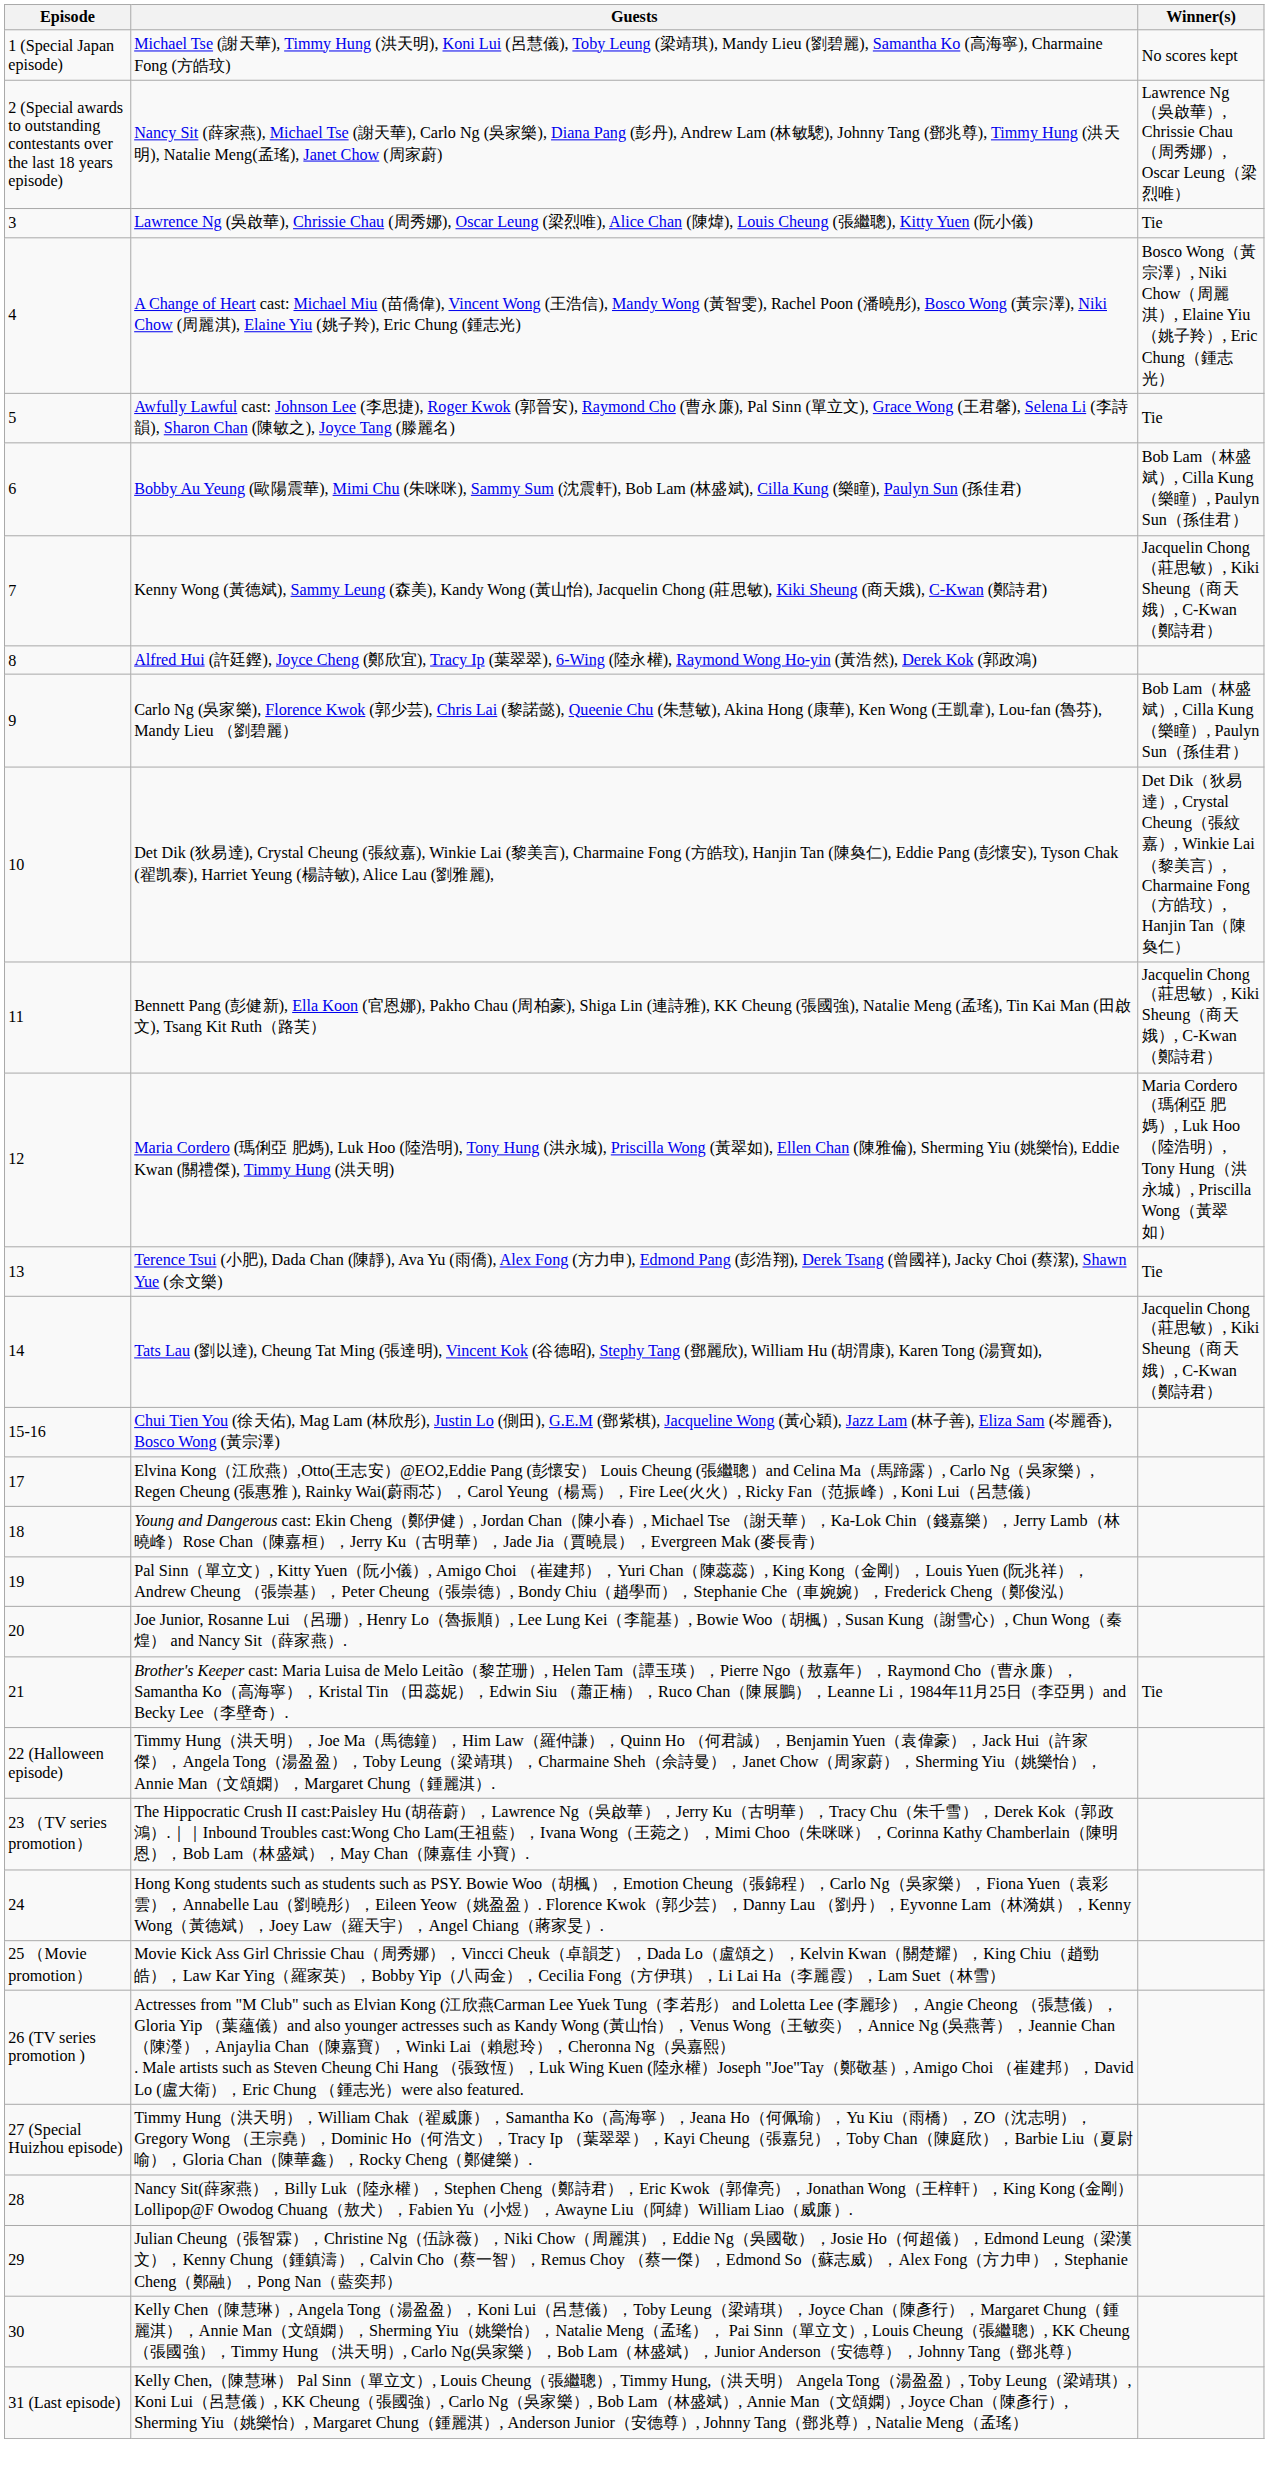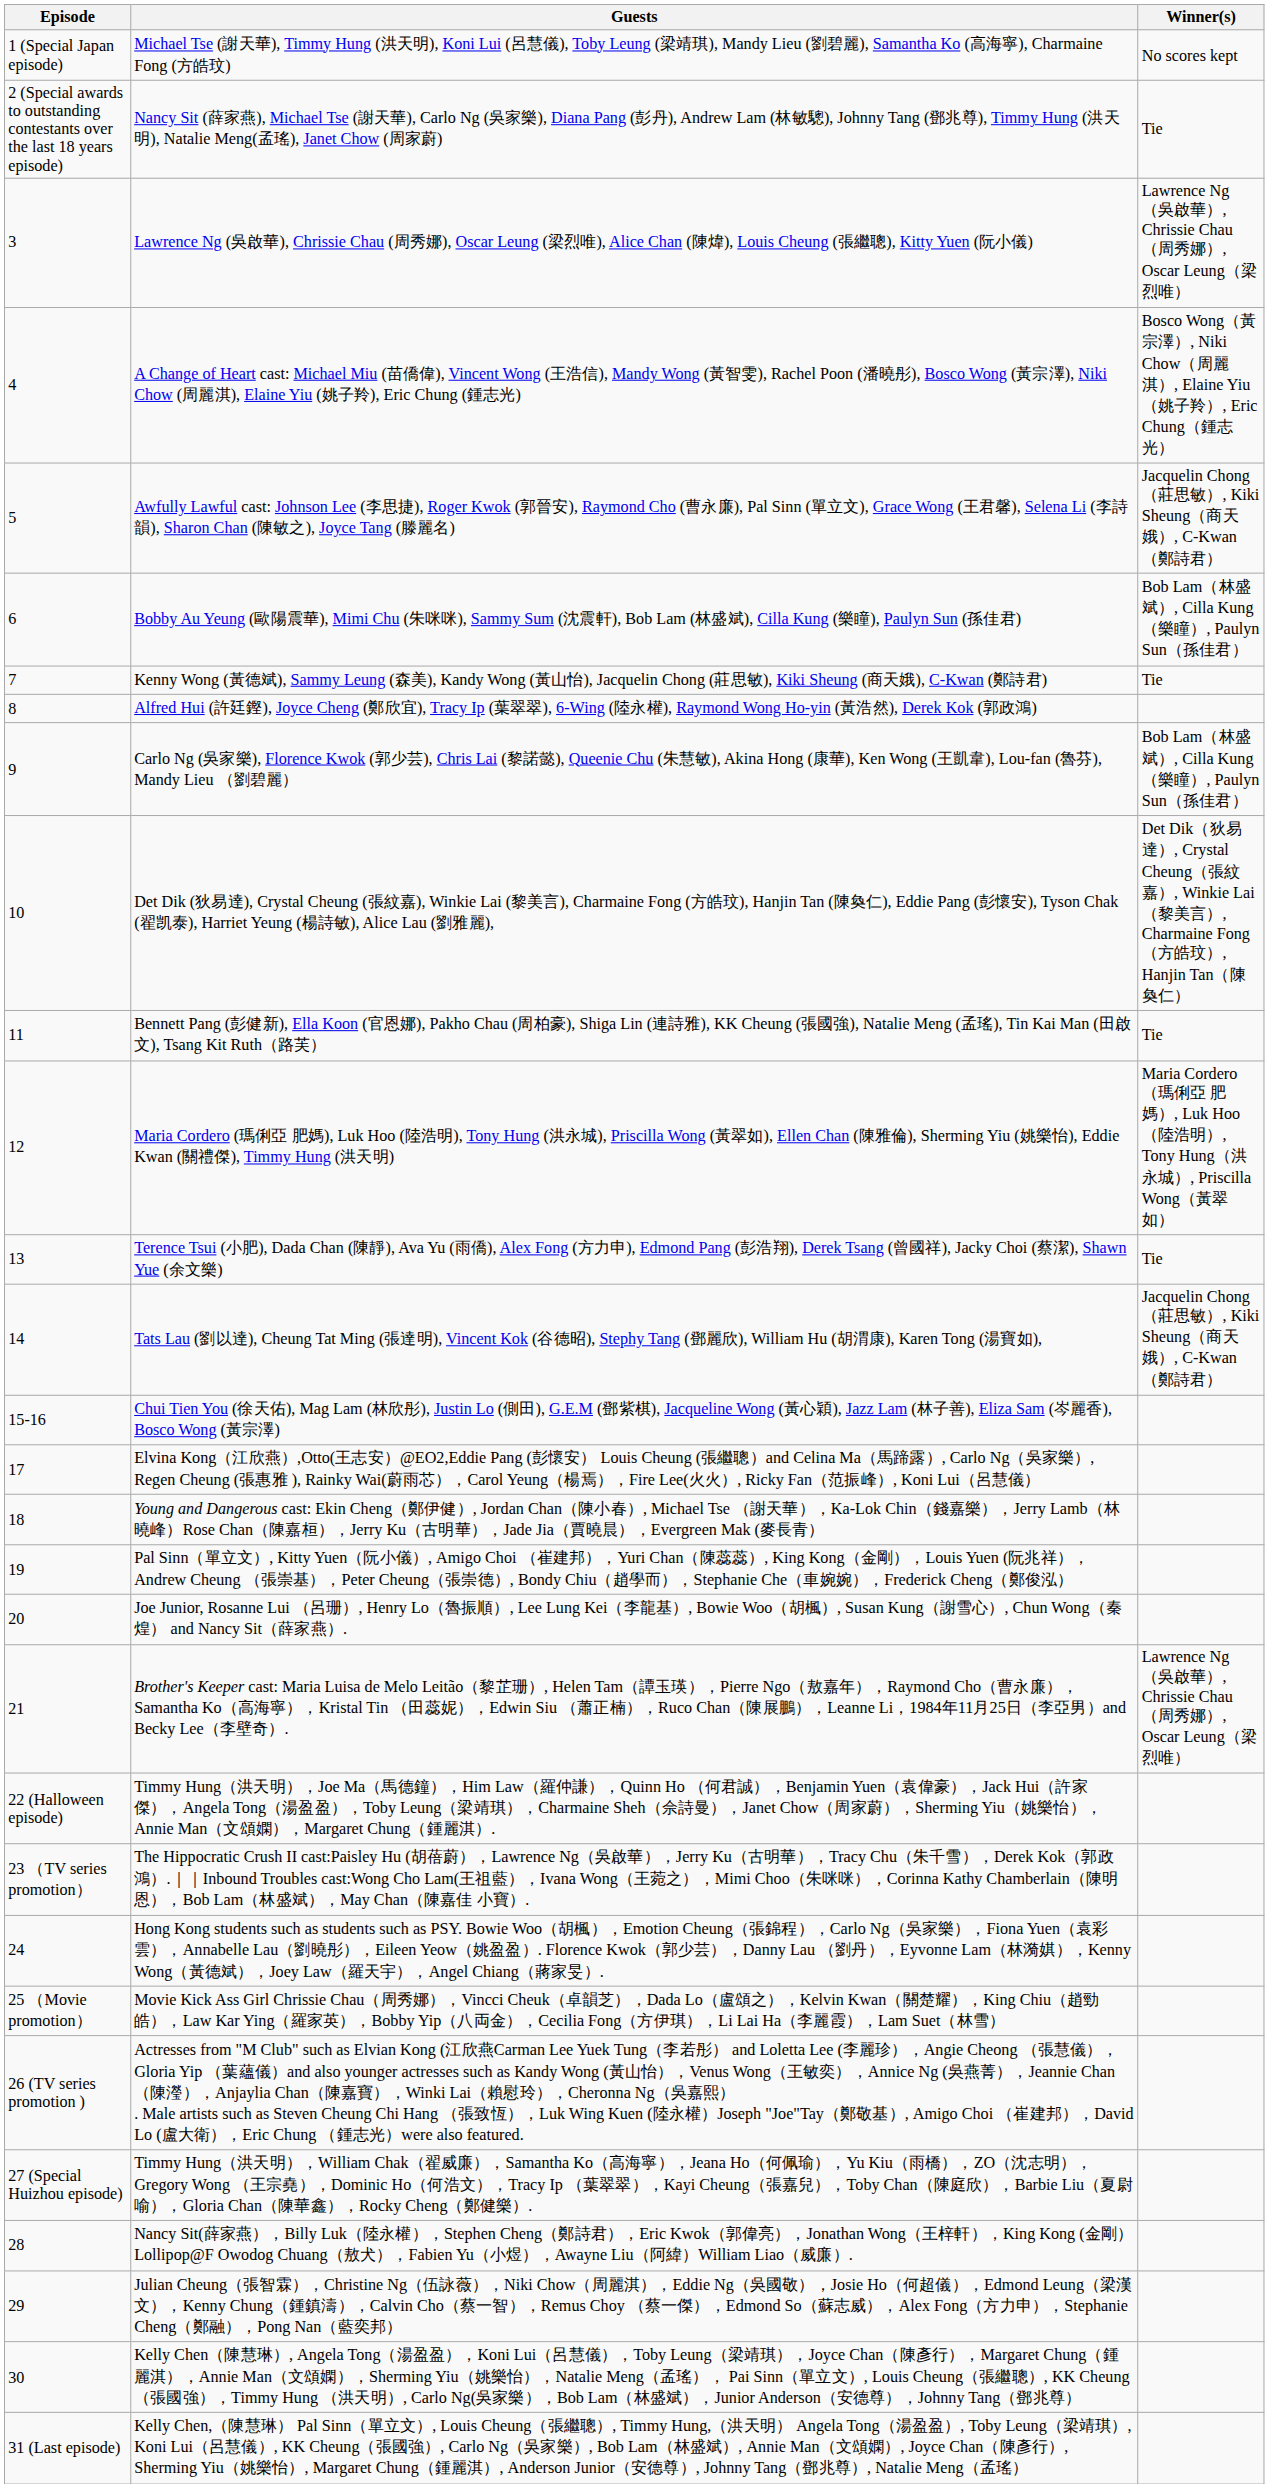(1199, 143) Lawrence Ng（吳啟華）, Chrissie Chau（周秀娜）, Oscar Leung（梁烈唯） -> (1152, 129) Tie
(1152, 222) Tie -> (1199, 241) Lawrence Ng（吳啟華）, Chrissie Chau（周秀娜）, Oscar Leung（梁烈唯）
(1152, 418) Tie -> (1201, 517) Jacquelin Chong（莊思敏）, Kiki Sheung（商天娥）, C-Kwan（鄭詩君）
(1201, 589) Jacquelin Chong（莊思敏）, Kiki Sheung（商天娥）, C-Kwan（鄭詩君） -> (1152, 680) Tie
(1201, 1016) Jacquelin Chong（莊思敏）, Kiki Sheung（商天娥）, C-Kwan（鄭詩君） -> (1152, 1035) Tie
(1152, 1691) Tie -> (1199, 1707) Lawrence Ng（吳啟華）, Chrissie Chau（周秀娜）, Oscar Leung（梁烈唯）
